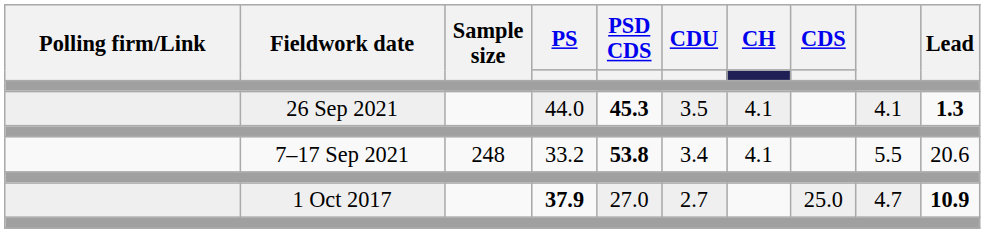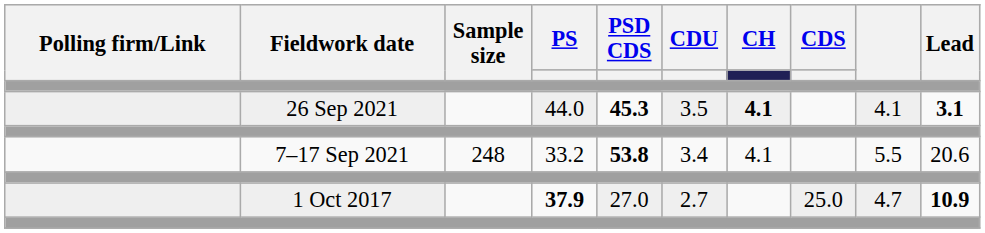(759, 109) normal -> (759, 109) bold
(950, 109) 1.3 -> (950, 109) 3.1
